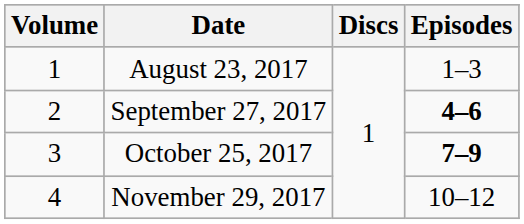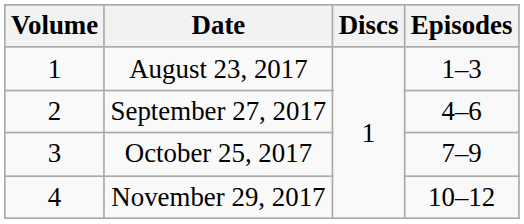(462, 111) bold -> (462, 111) normal
(462, 153) bold -> (462, 153) normal
